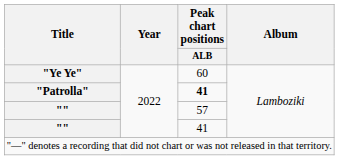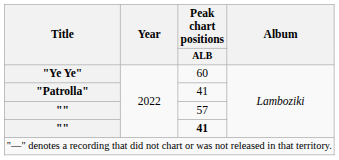(202, 92) bold -> (202, 92) normal
(202, 128) normal -> (202, 128) bold
